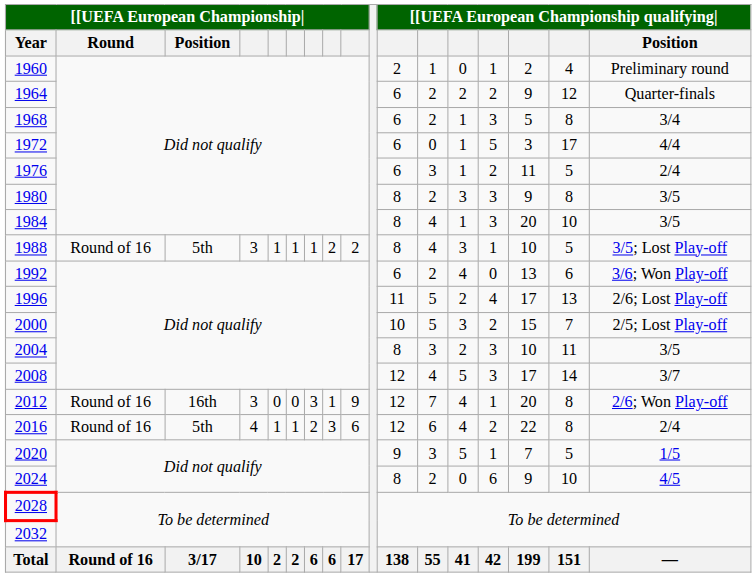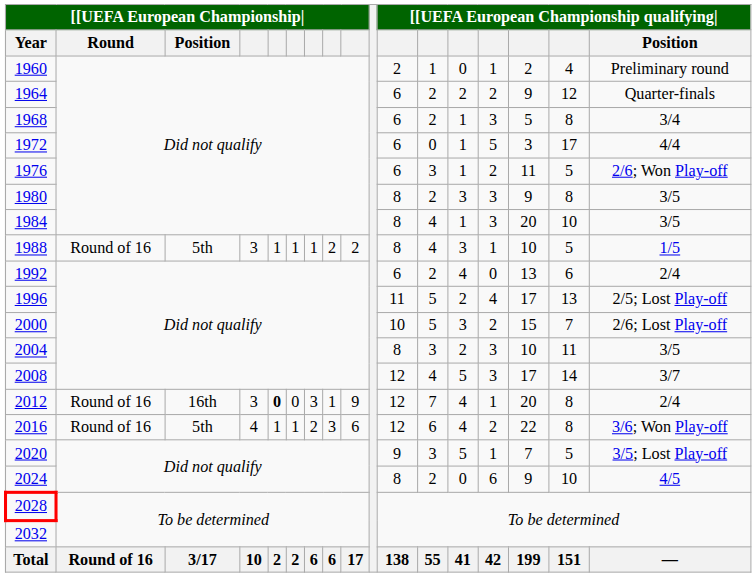(670, 171) 2/4 -> (670, 171) 2/6; Won Play-off
(670, 247) 3/5; Lost Play-off -> (670, 247) 1/5
(670, 273) 3/6; Won Play-off -> (670, 273) 2/4
(670, 299) 2/6; Lost Play-off -> (670, 299) 2/5; Lost Play-off
(670, 324) 2/5; Lost Play-off -> (670, 324) 2/6; Lost Play-off
(277, 401) normal -> (277, 401) bold
(670, 401) 2/6; Won Play-off -> (670, 401) 2/4
(670, 427) 2/4 -> (670, 427) 3/6; Won Play-off
(670, 453) 1/5 -> (670, 453) 3/5; Lost Play-off
